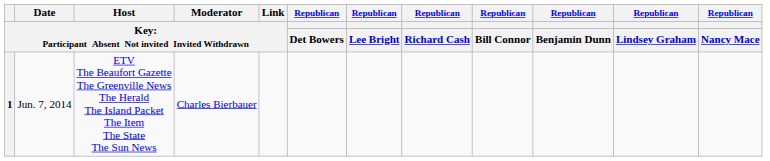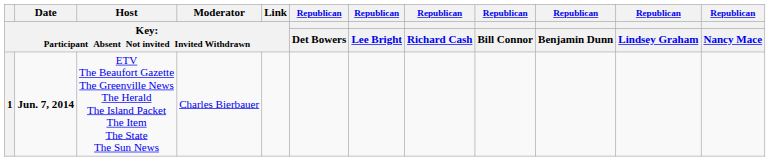(44, 104) normal -> (46, 104) bold
